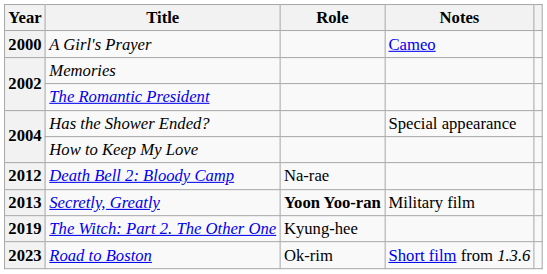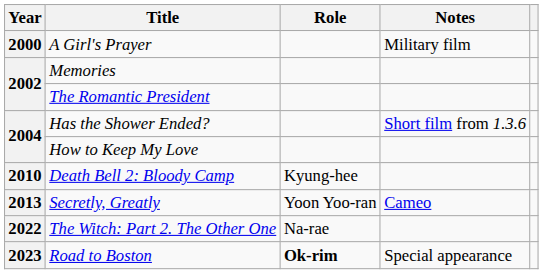(412, 44) Cameo -> (427, 44) Military film
(452, 123) Special appearance -> (455, 123) Short film from 1.3.6
(25, 176) 2012 -> (25, 176) 2010
(307, 176) Na-rae -> (321, 176) Kyung-hee
(332, 202) bold -> (330, 202) normal
(432, 202) Military film -> (408, 202) Cameo
(25, 228) 2019 -> (25, 228) 2022
(321, 228) Kyung-hee -> (307, 228) Na-rae
(308, 255) normal -> (311, 255) bold
(459, 255) Short film from 1.3.6 -> (448, 255) Special appearance
